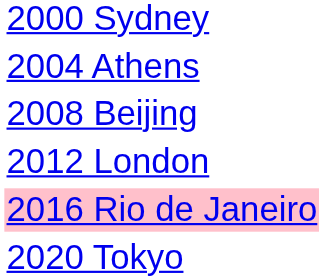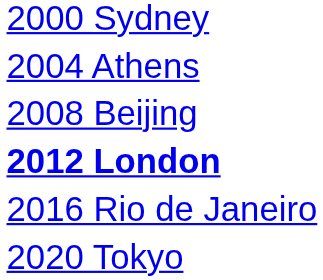(108, 161) normal -> (114, 161) bold
(162, 209) pink background -> (162, 209) no background
